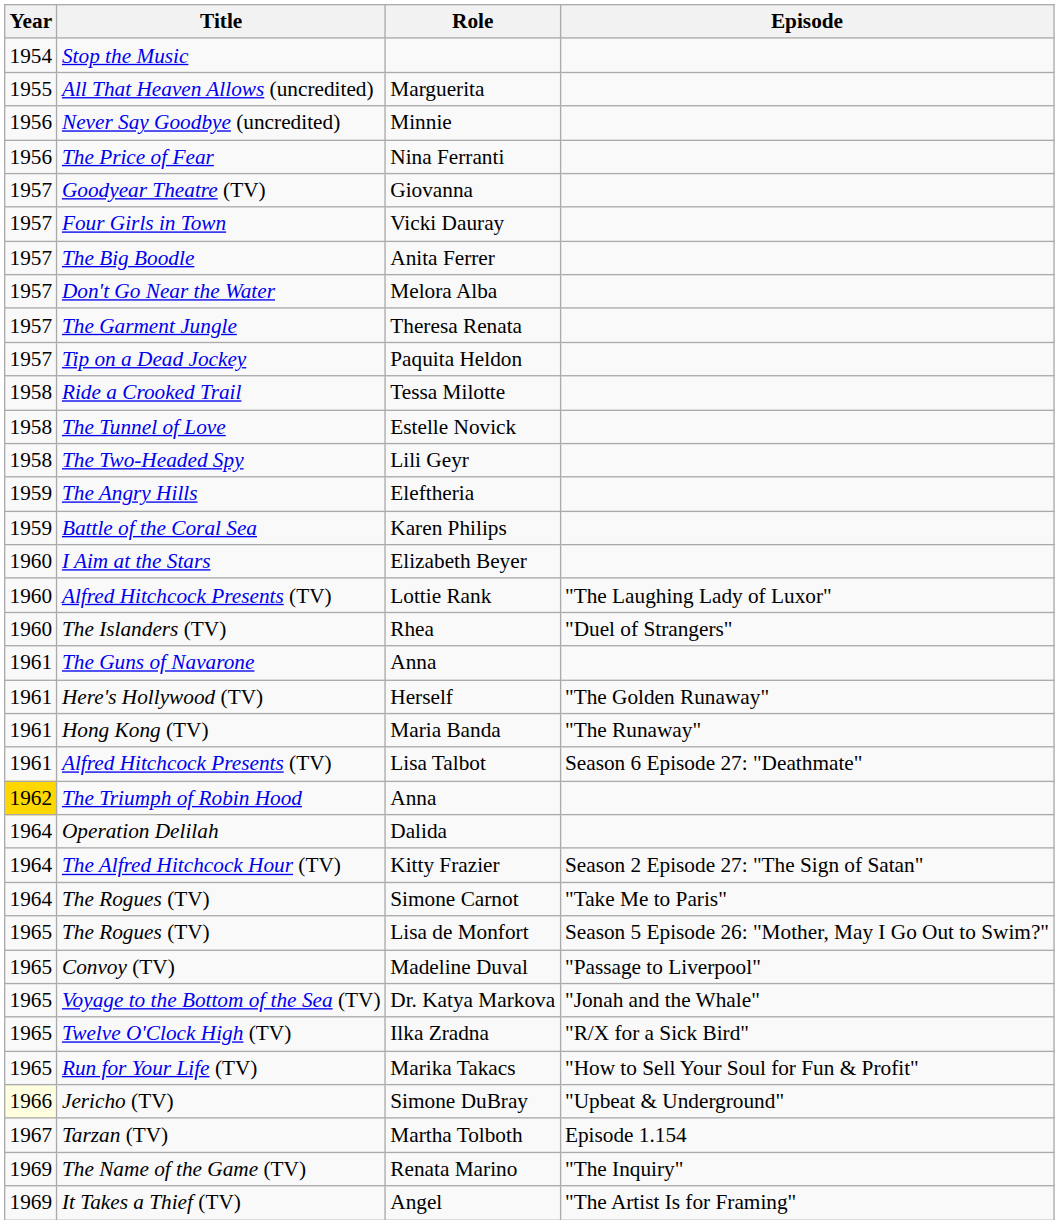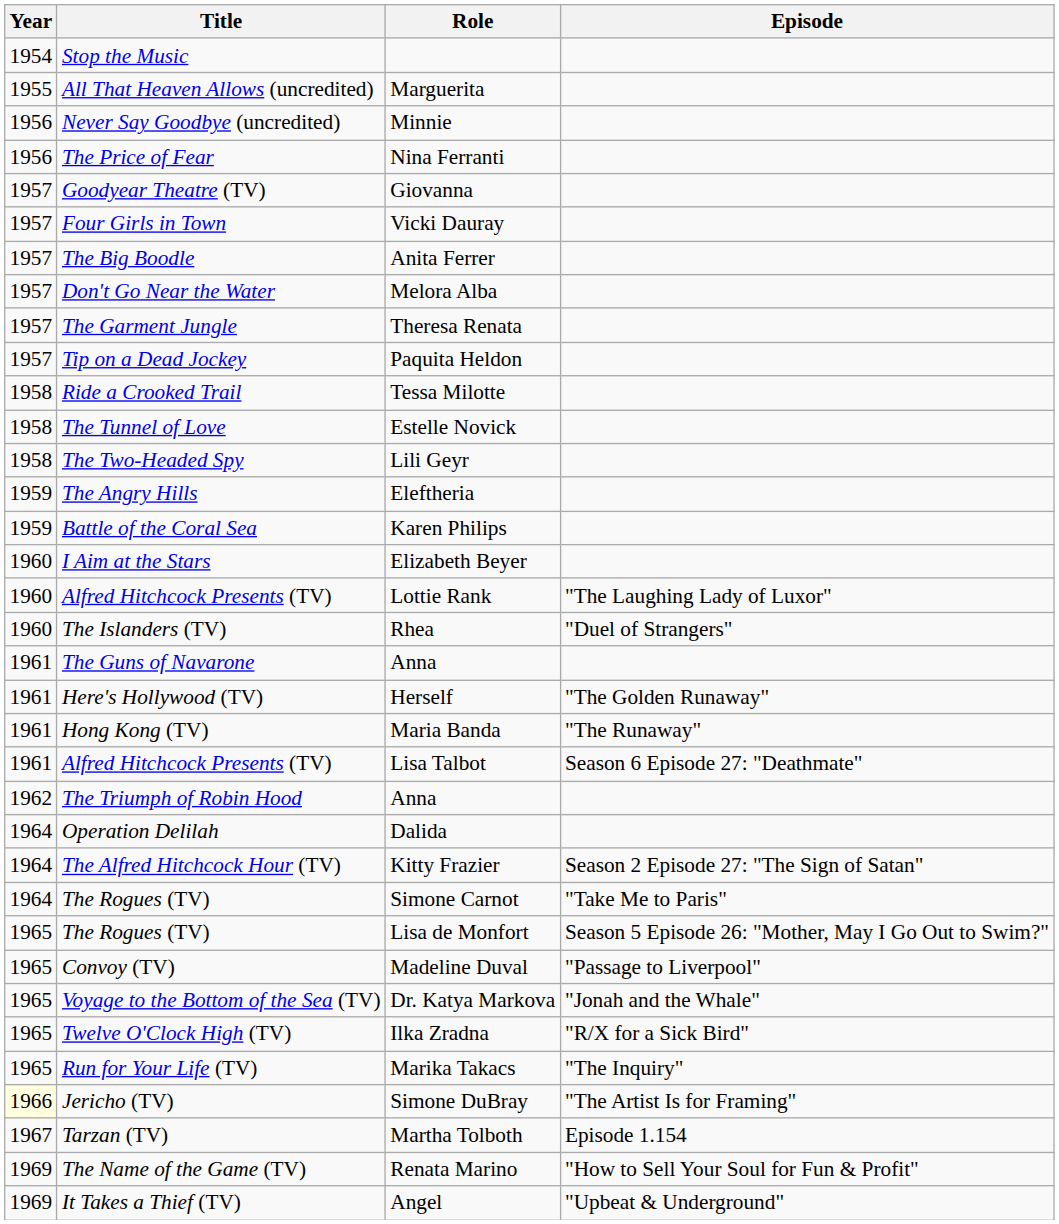(31, 797) gold background -> (31, 797) no background
(742, 1067) "How to Sell Your Soul for Fun & Profit" -> (624, 1067) "The Inquiry"
(675, 1101) "Upbeat & Underground" -> (681, 1101) "The Artist Is for Framing"
(624, 1168) "The Inquiry" -> (742, 1168) "How to Sell Your Soul for Fun & Profit"
(681, 1202) "The Artist Is for Framing" -> (675, 1202) "Upbeat & Underground"
